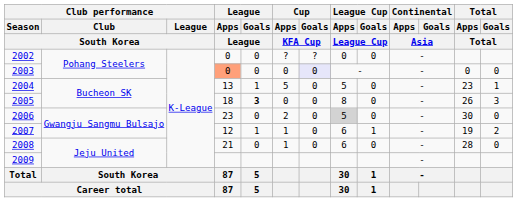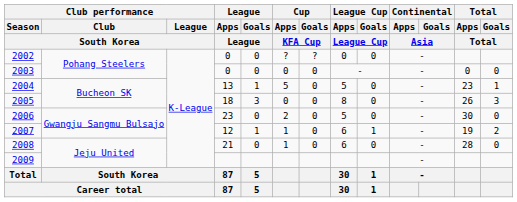(228, 71) lightsalmon background -> (228, 71) no background
(315, 71) lavender background -> (315, 71) no background
(257, 101) bold -> (257, 101) normal
(344, 116) lightgrey background -> (344, 116) no background
